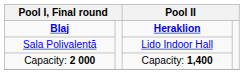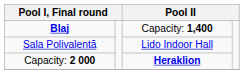(177, 28) Heraklion -> (177, 28) Capacity: 1,400
(177, 61) Capacity: 1,400 -> (177, 61) Heraklion
